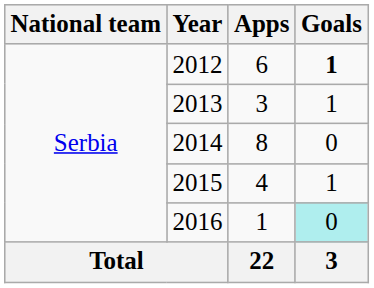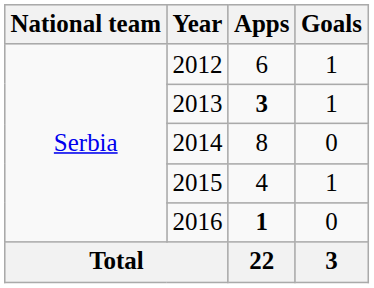(331, 63) bold -> (331, 63) normal
(262, 103) normal -> (262, 103) bold
(262, 222) normal -> (262, 222) bold
(331, 222) paleturquoise background -> (331, 222) no background
